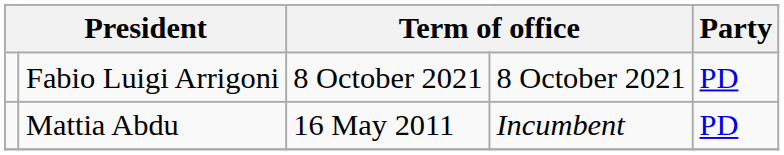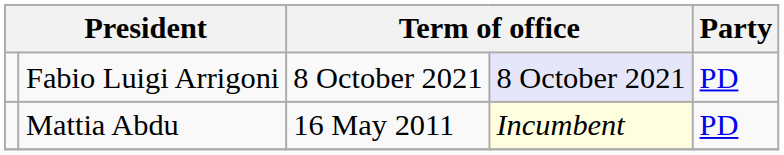(591, 76) no background -> (591, 76) lavender background
(561, 125) no background -> (561, 125) lightyellow background
